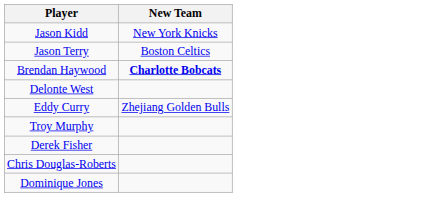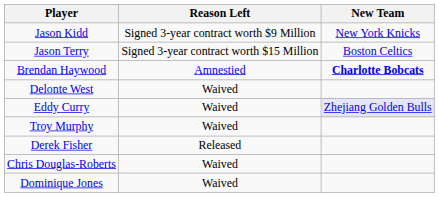+ column: (220, 13)
(175, 107) no background -> (378, 107) lavender background
